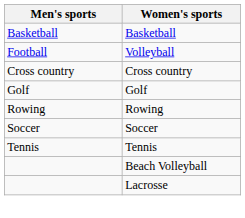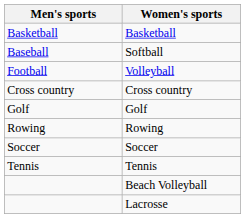+ row: (144, 52)
